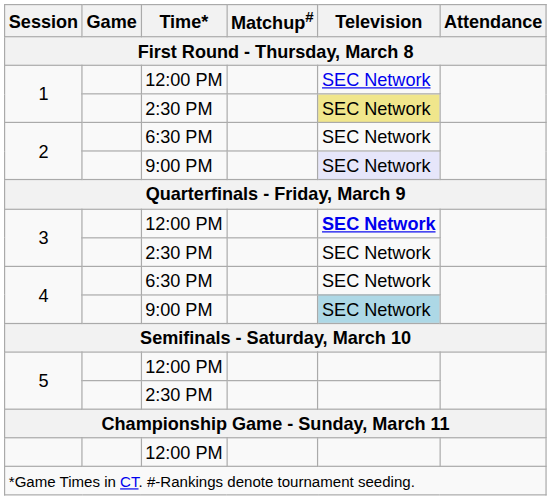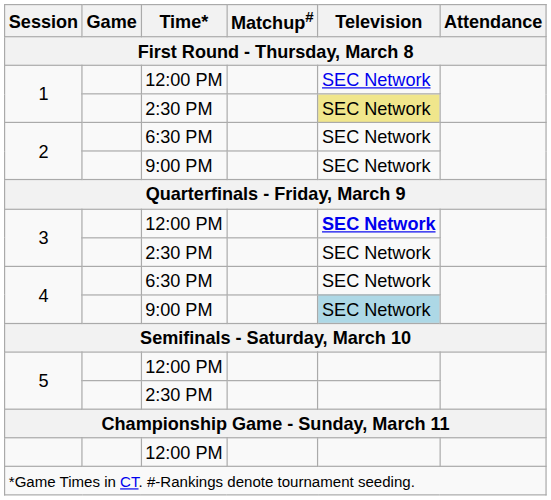(376, 166) lavender background -> (376, 166) no background
